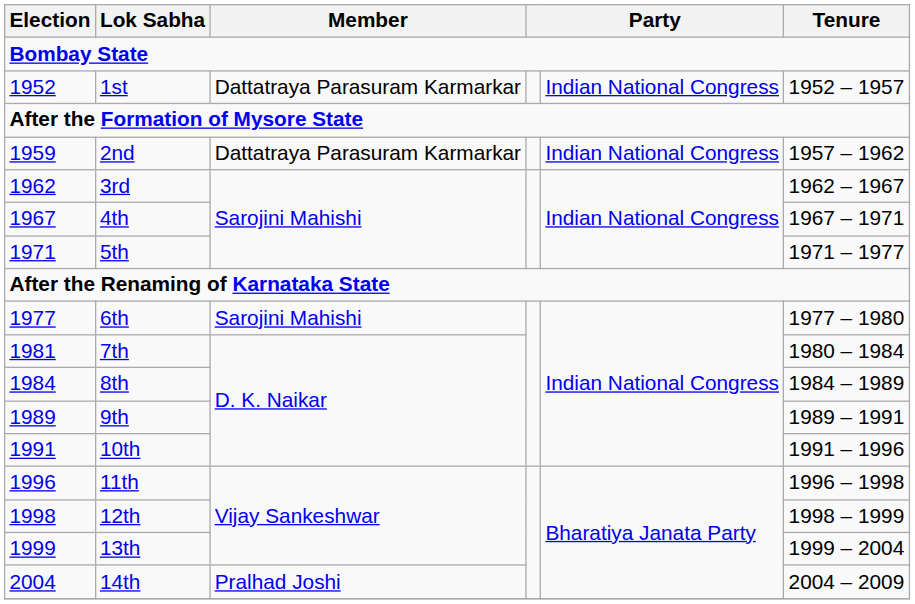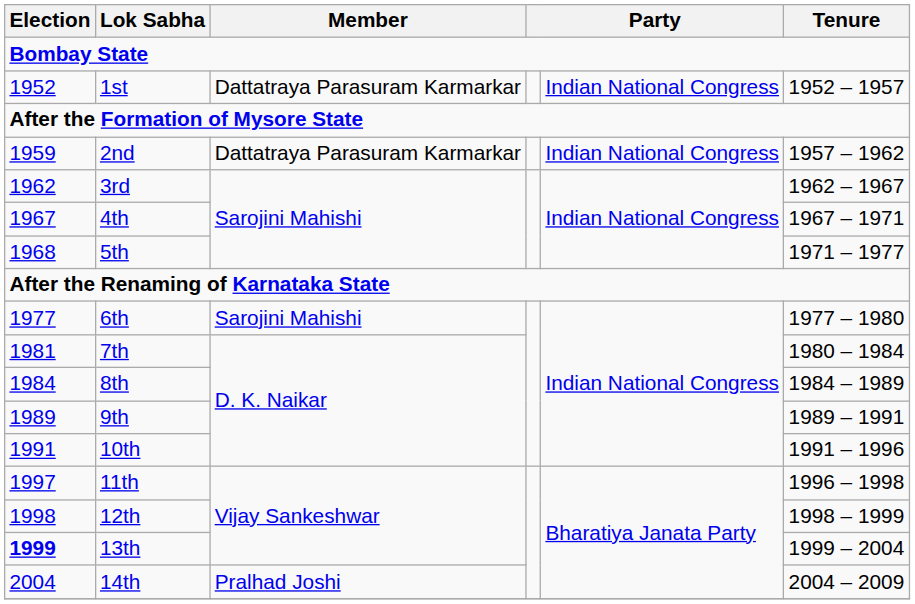(33, 251) 1971 -> (33, 251) 1968
(33, 482) 1996 -> (33, 482) 1997
(33, 548) normal -> (33, 548) bold
